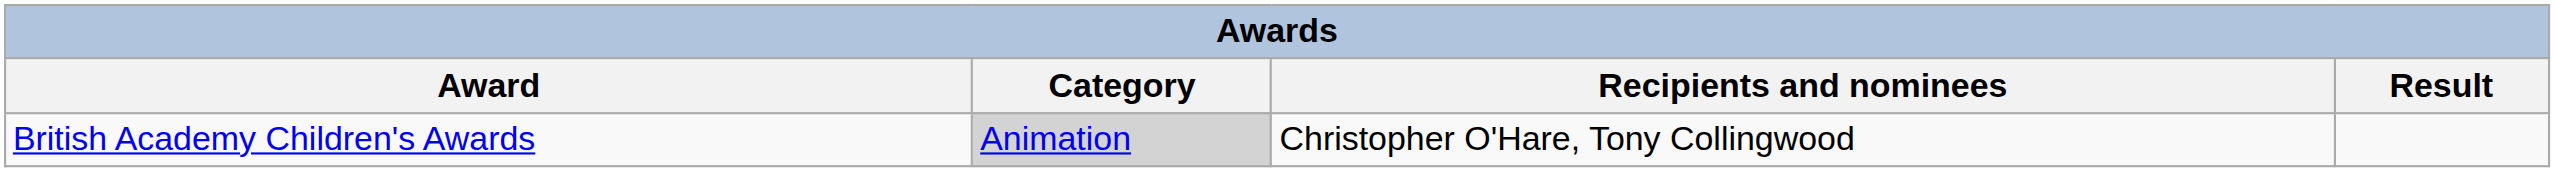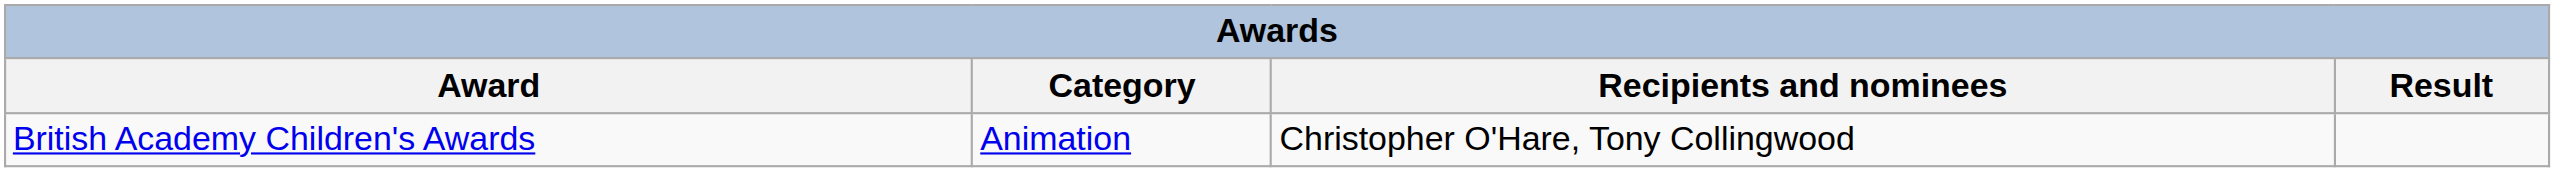(1056, 138) lightgrey background -> (1056, 138) no background
